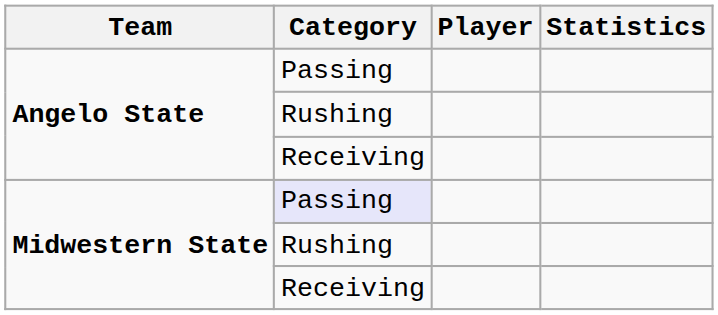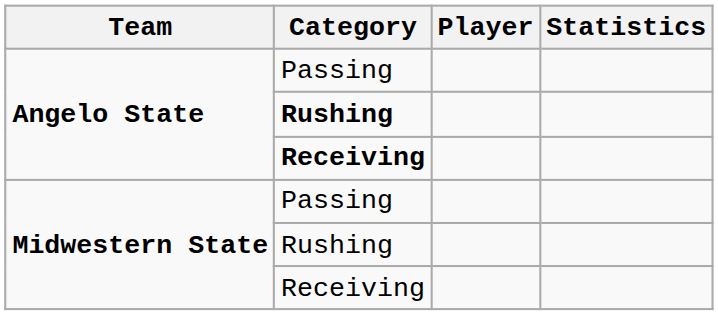(337, 114) normal -> (337, 114) bold
(353, 158) normal -> (353, 158) bold
(337, 201) lavender background -> (337, 201) no background
